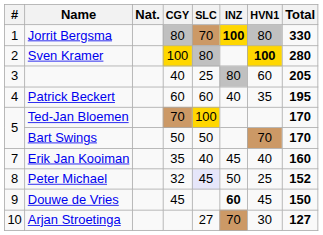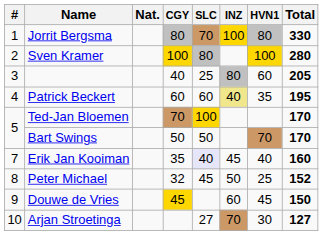(234, 35) bold -> (234, 35) normal
(265, 55) bold -> (265, 55) normal
(234, 96) no background -> (234, 96) khaki background
(206, 158) no background -> (206, 158) lavender background
(206, 179) lavender background -> (206, 179) no background
(177, 199) no background -> (177, 199) gold background
(234, 199) bold -> (234, 199) normal
